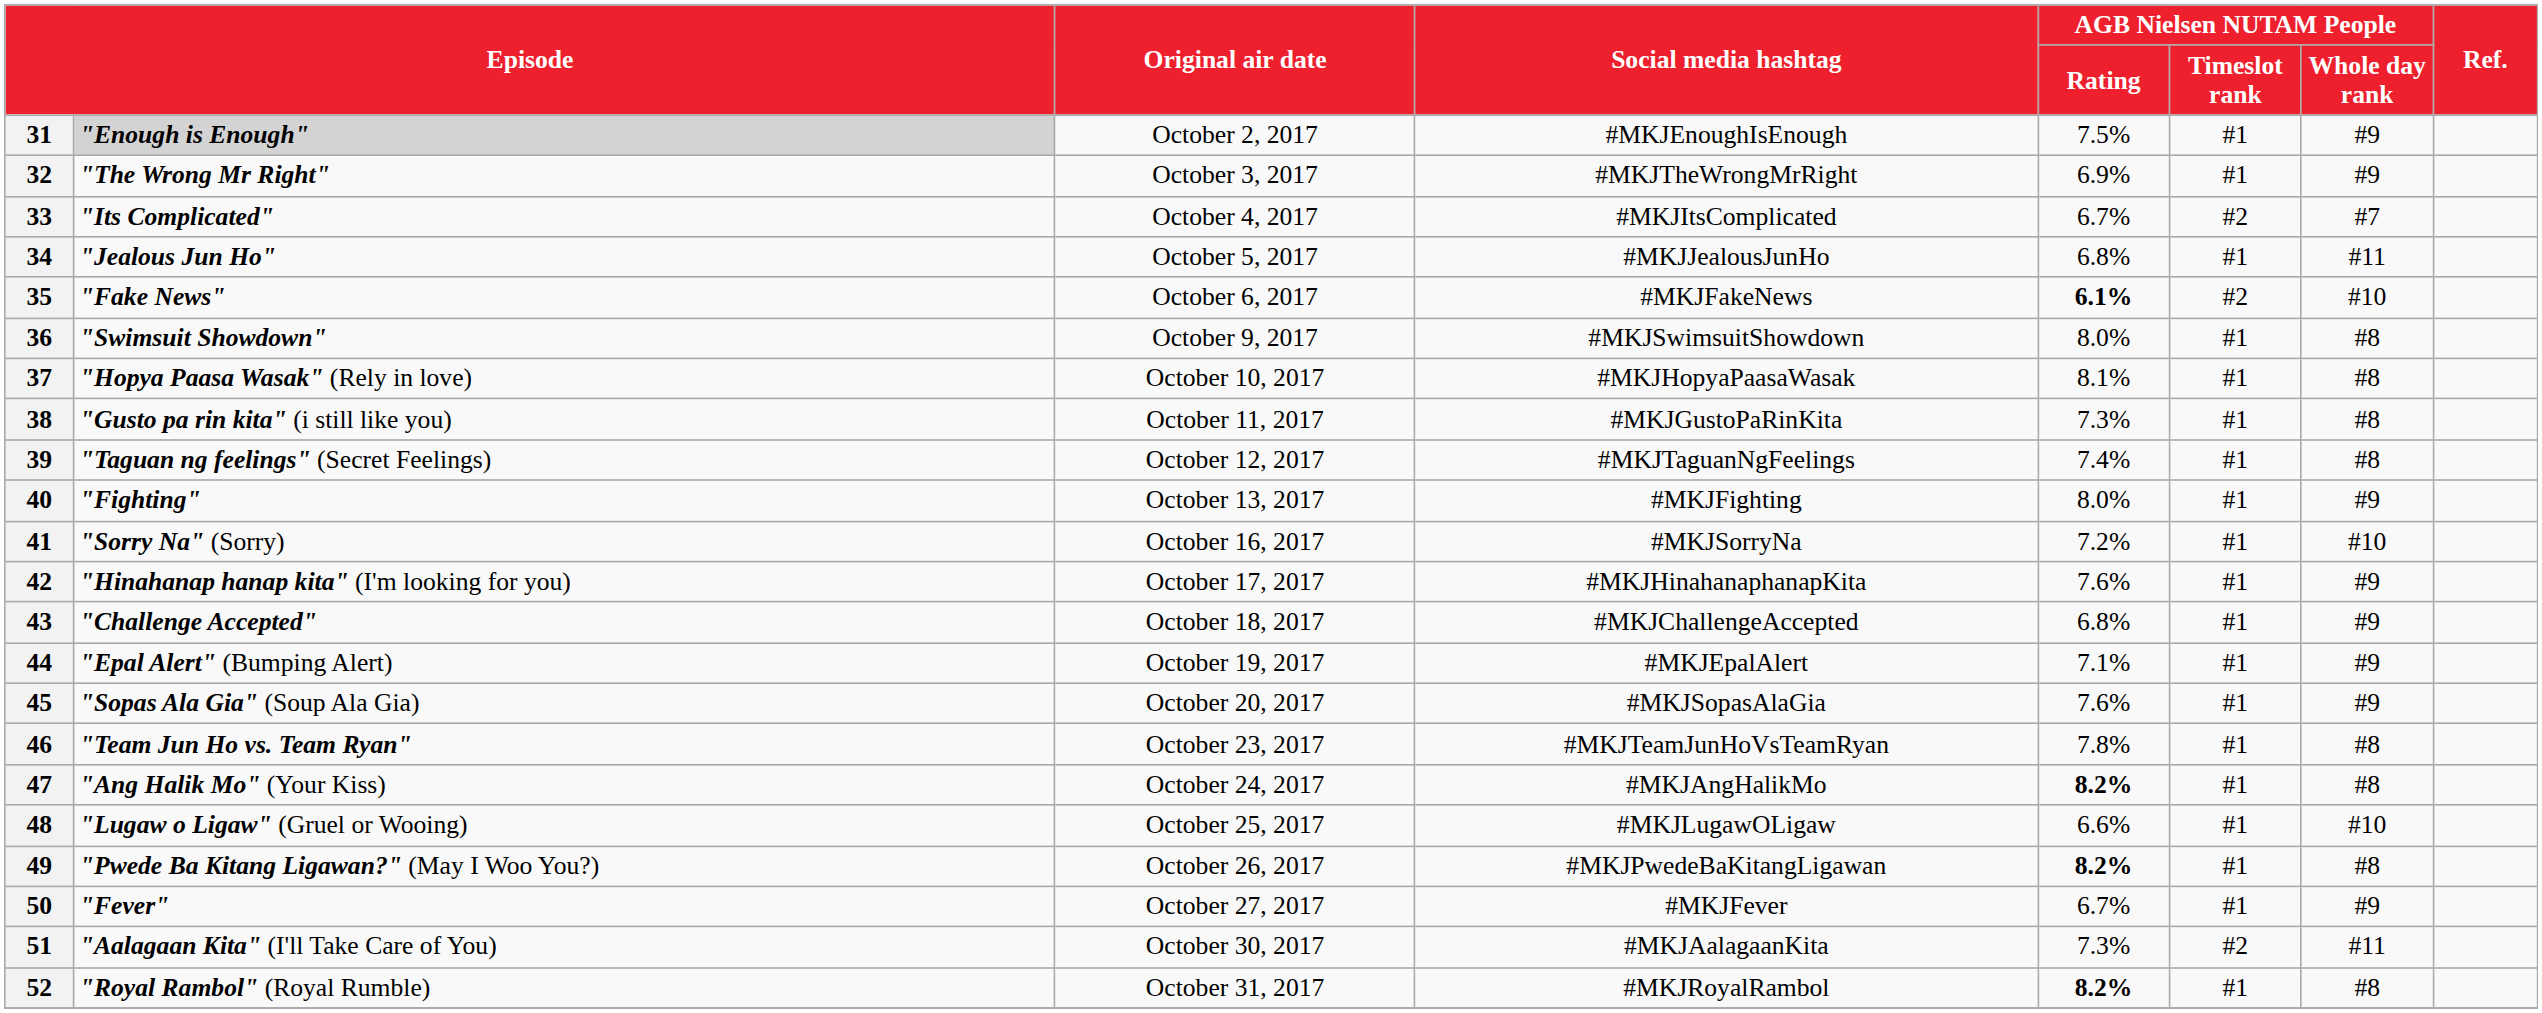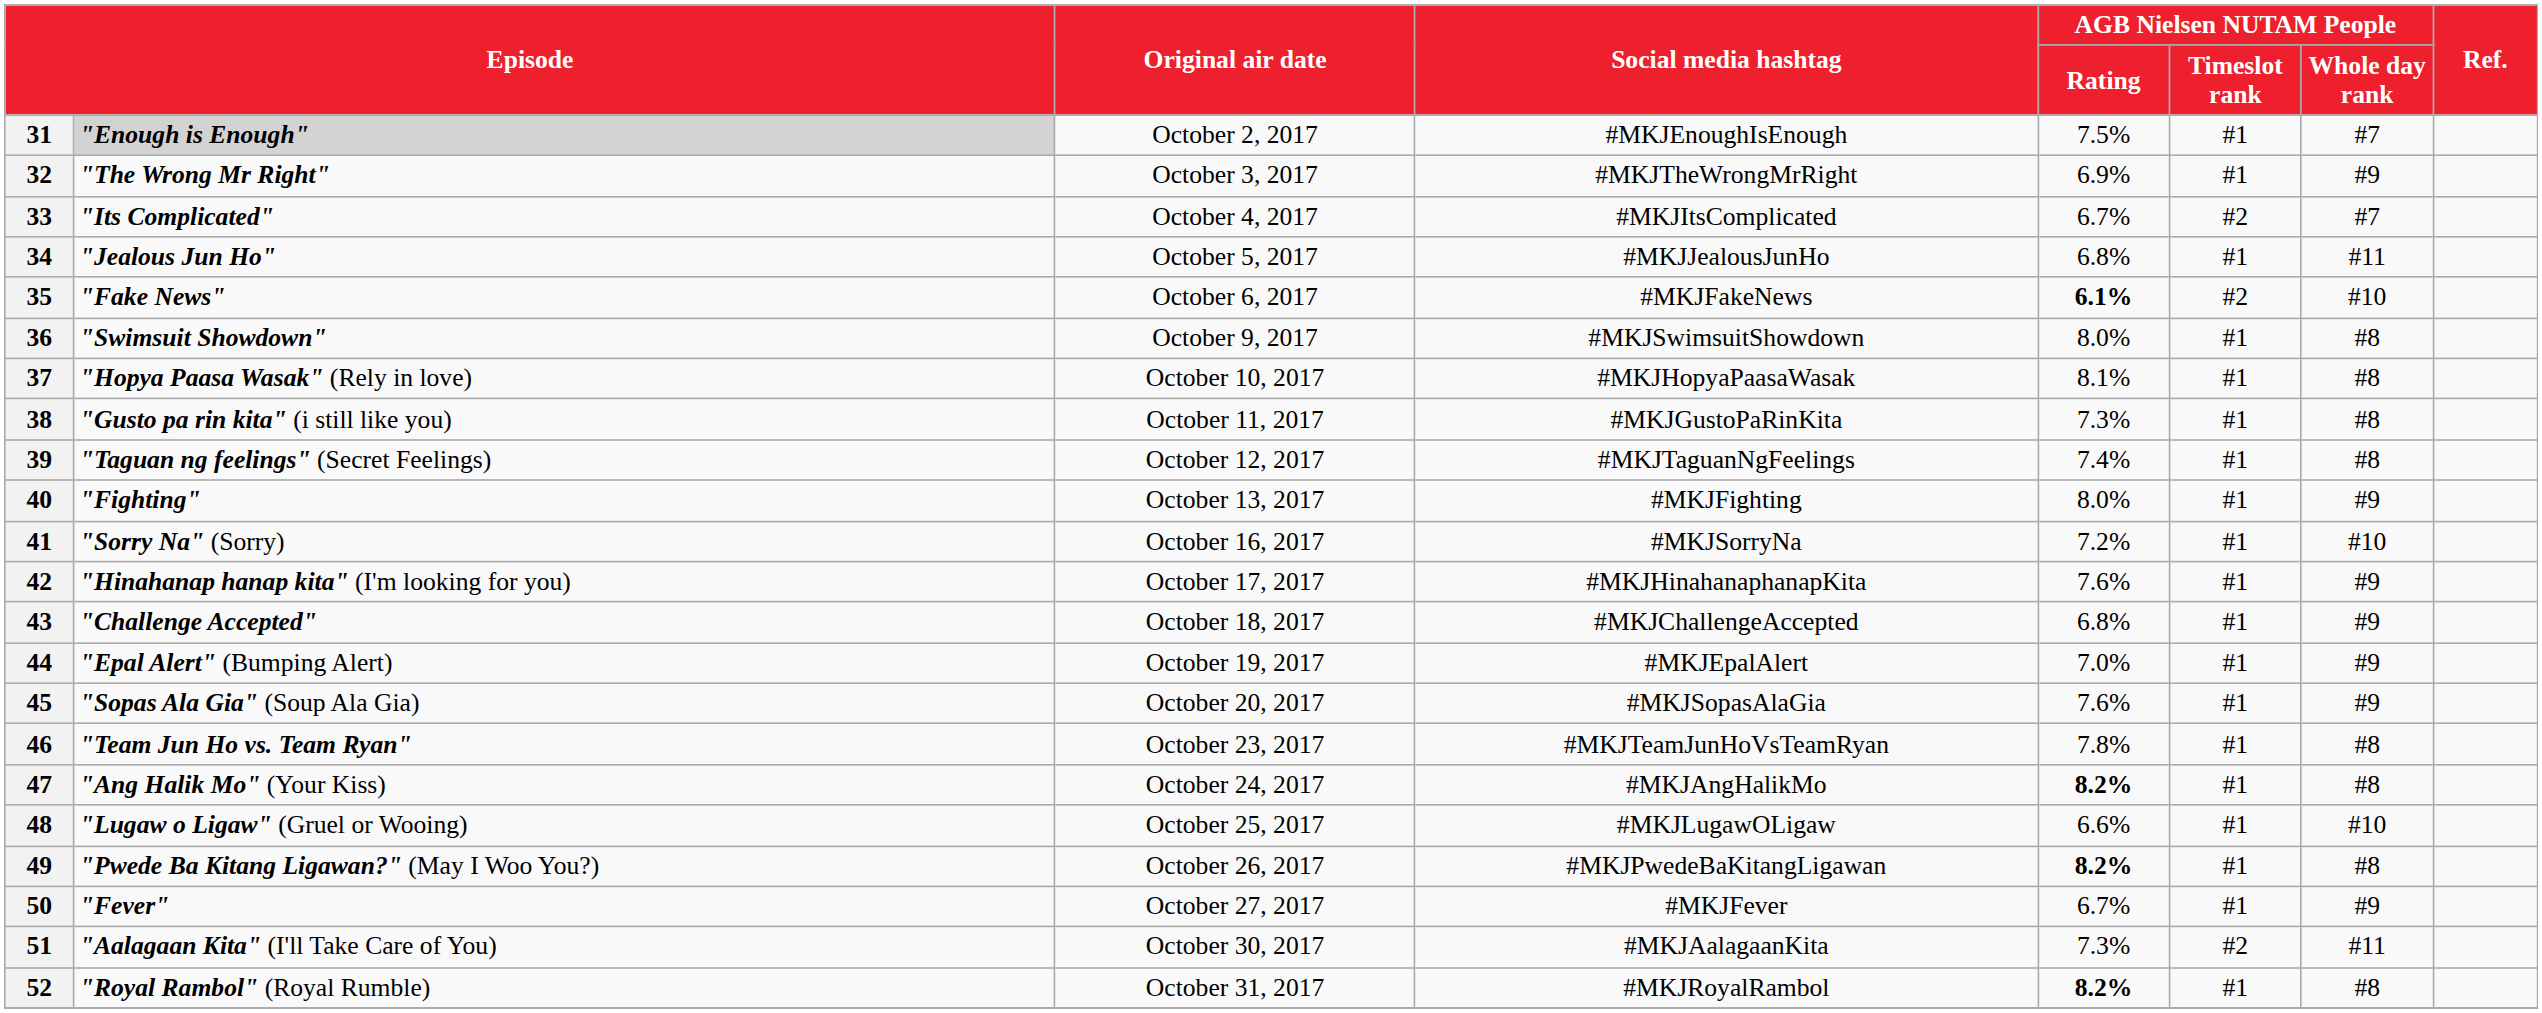(2367, 134) #9 -> (2367, 134) #7
(2104, 662) 7.1% -> (2104, 662) 7.0%
